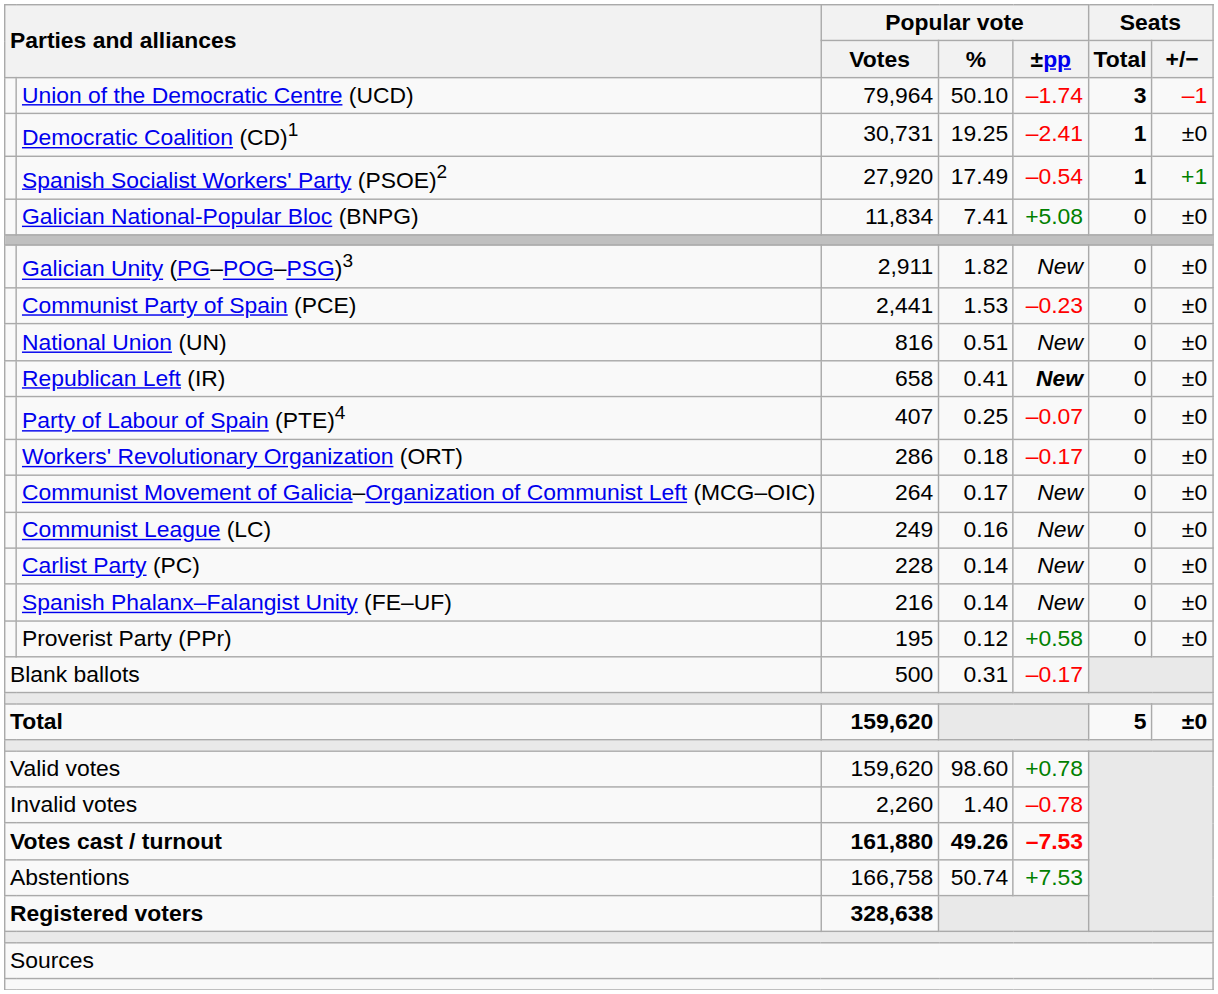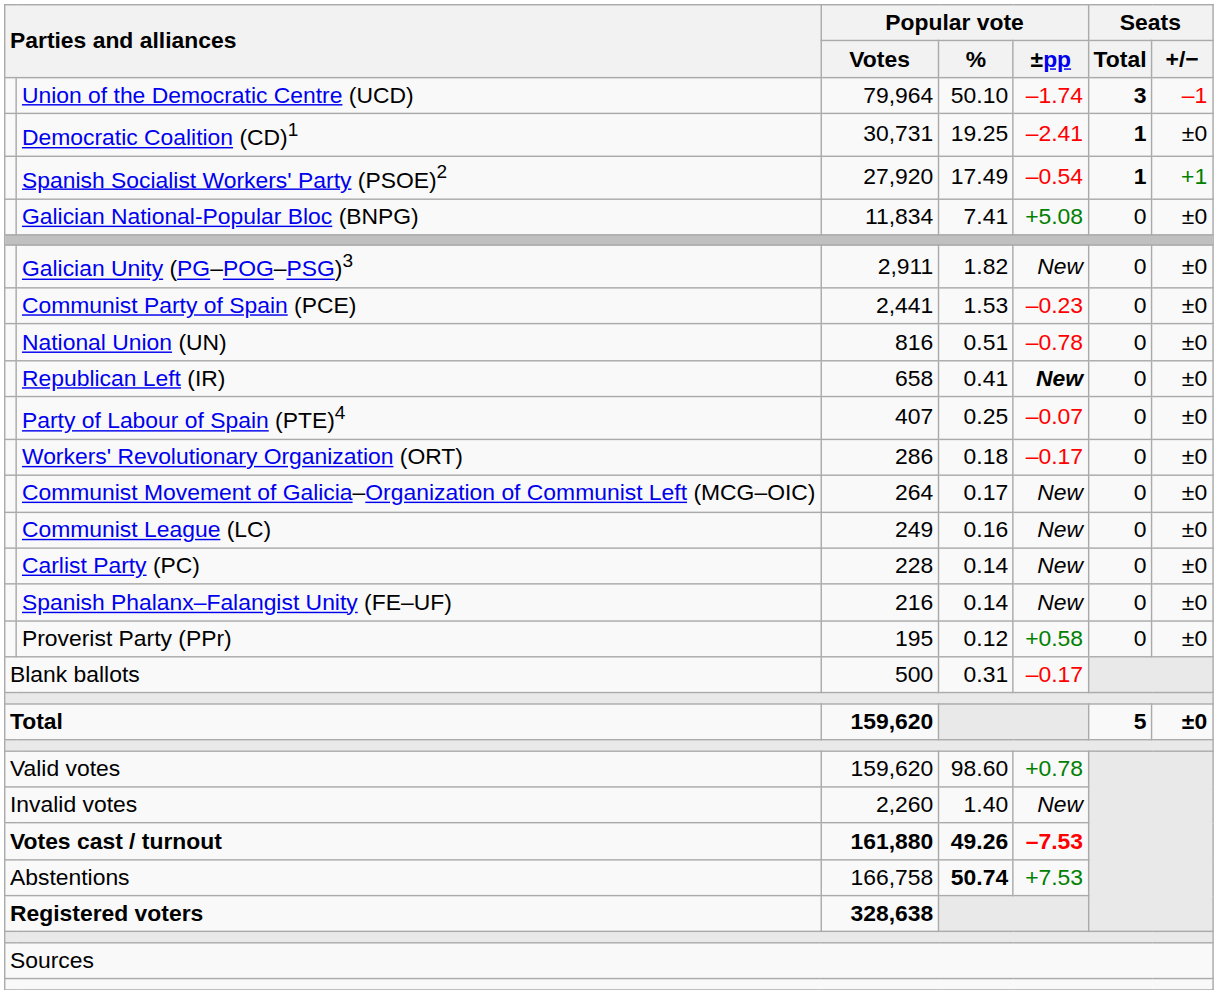(1060, 342) New -> (1054, 342) –0.78
(1054, 804) –0.78 -> (1060, 804) New
(979, 877) normal -> (979, 877) bold
